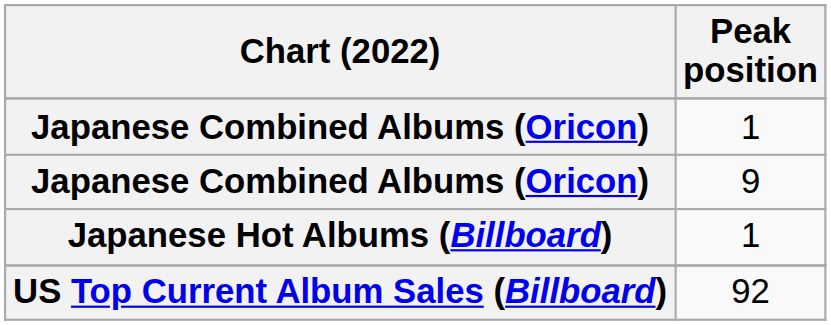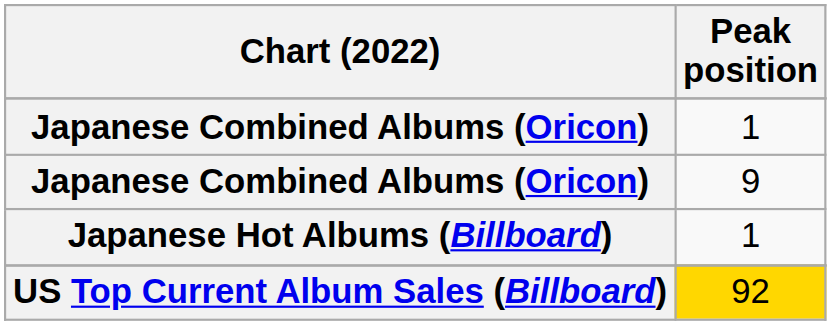(751, 291) no background -> (751, 291) gold background
